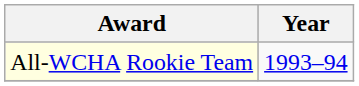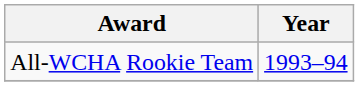(132, 61) lightyellow background -> (132, 61) no background
